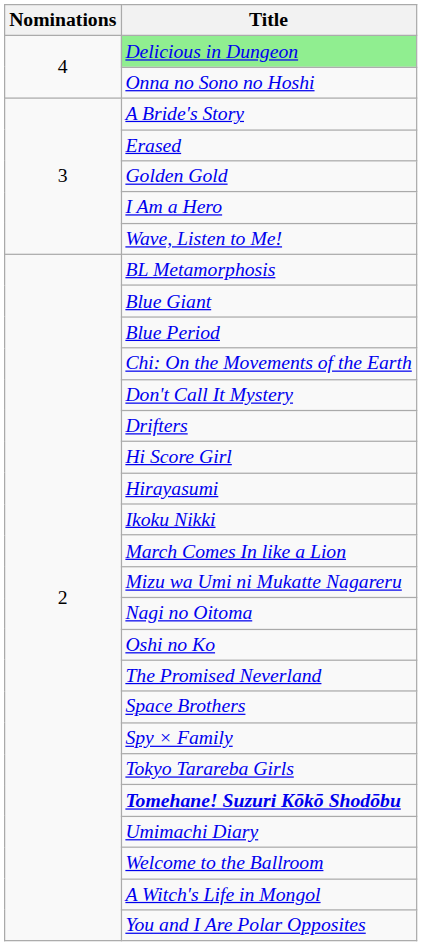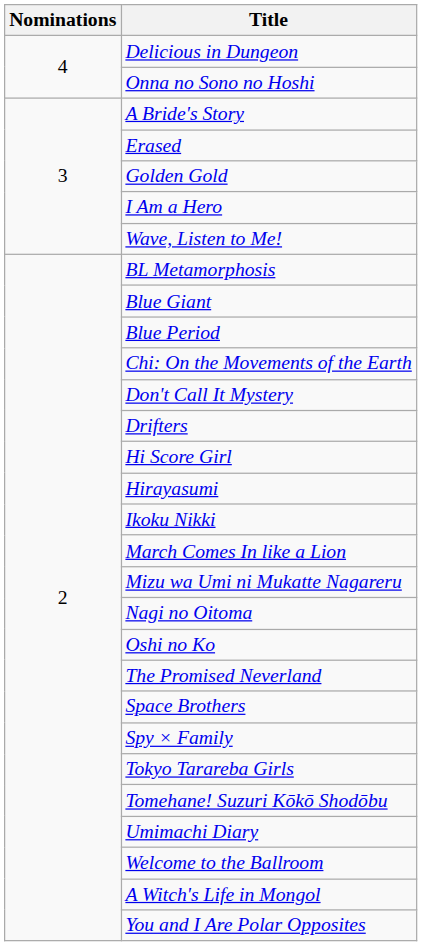(212, 51) lightgreen background -> (212, 51) no background
(263, 800) bold -> (256, 800) normal
